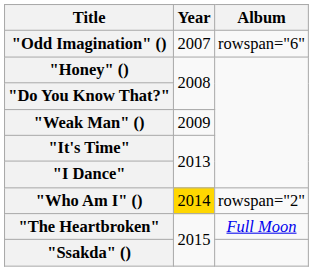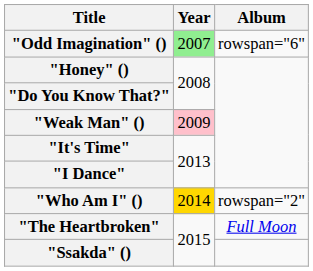(194, 43) no background -> (194, 43) lightgreen background
(194, 122) no background -> (194, 122) pink background
